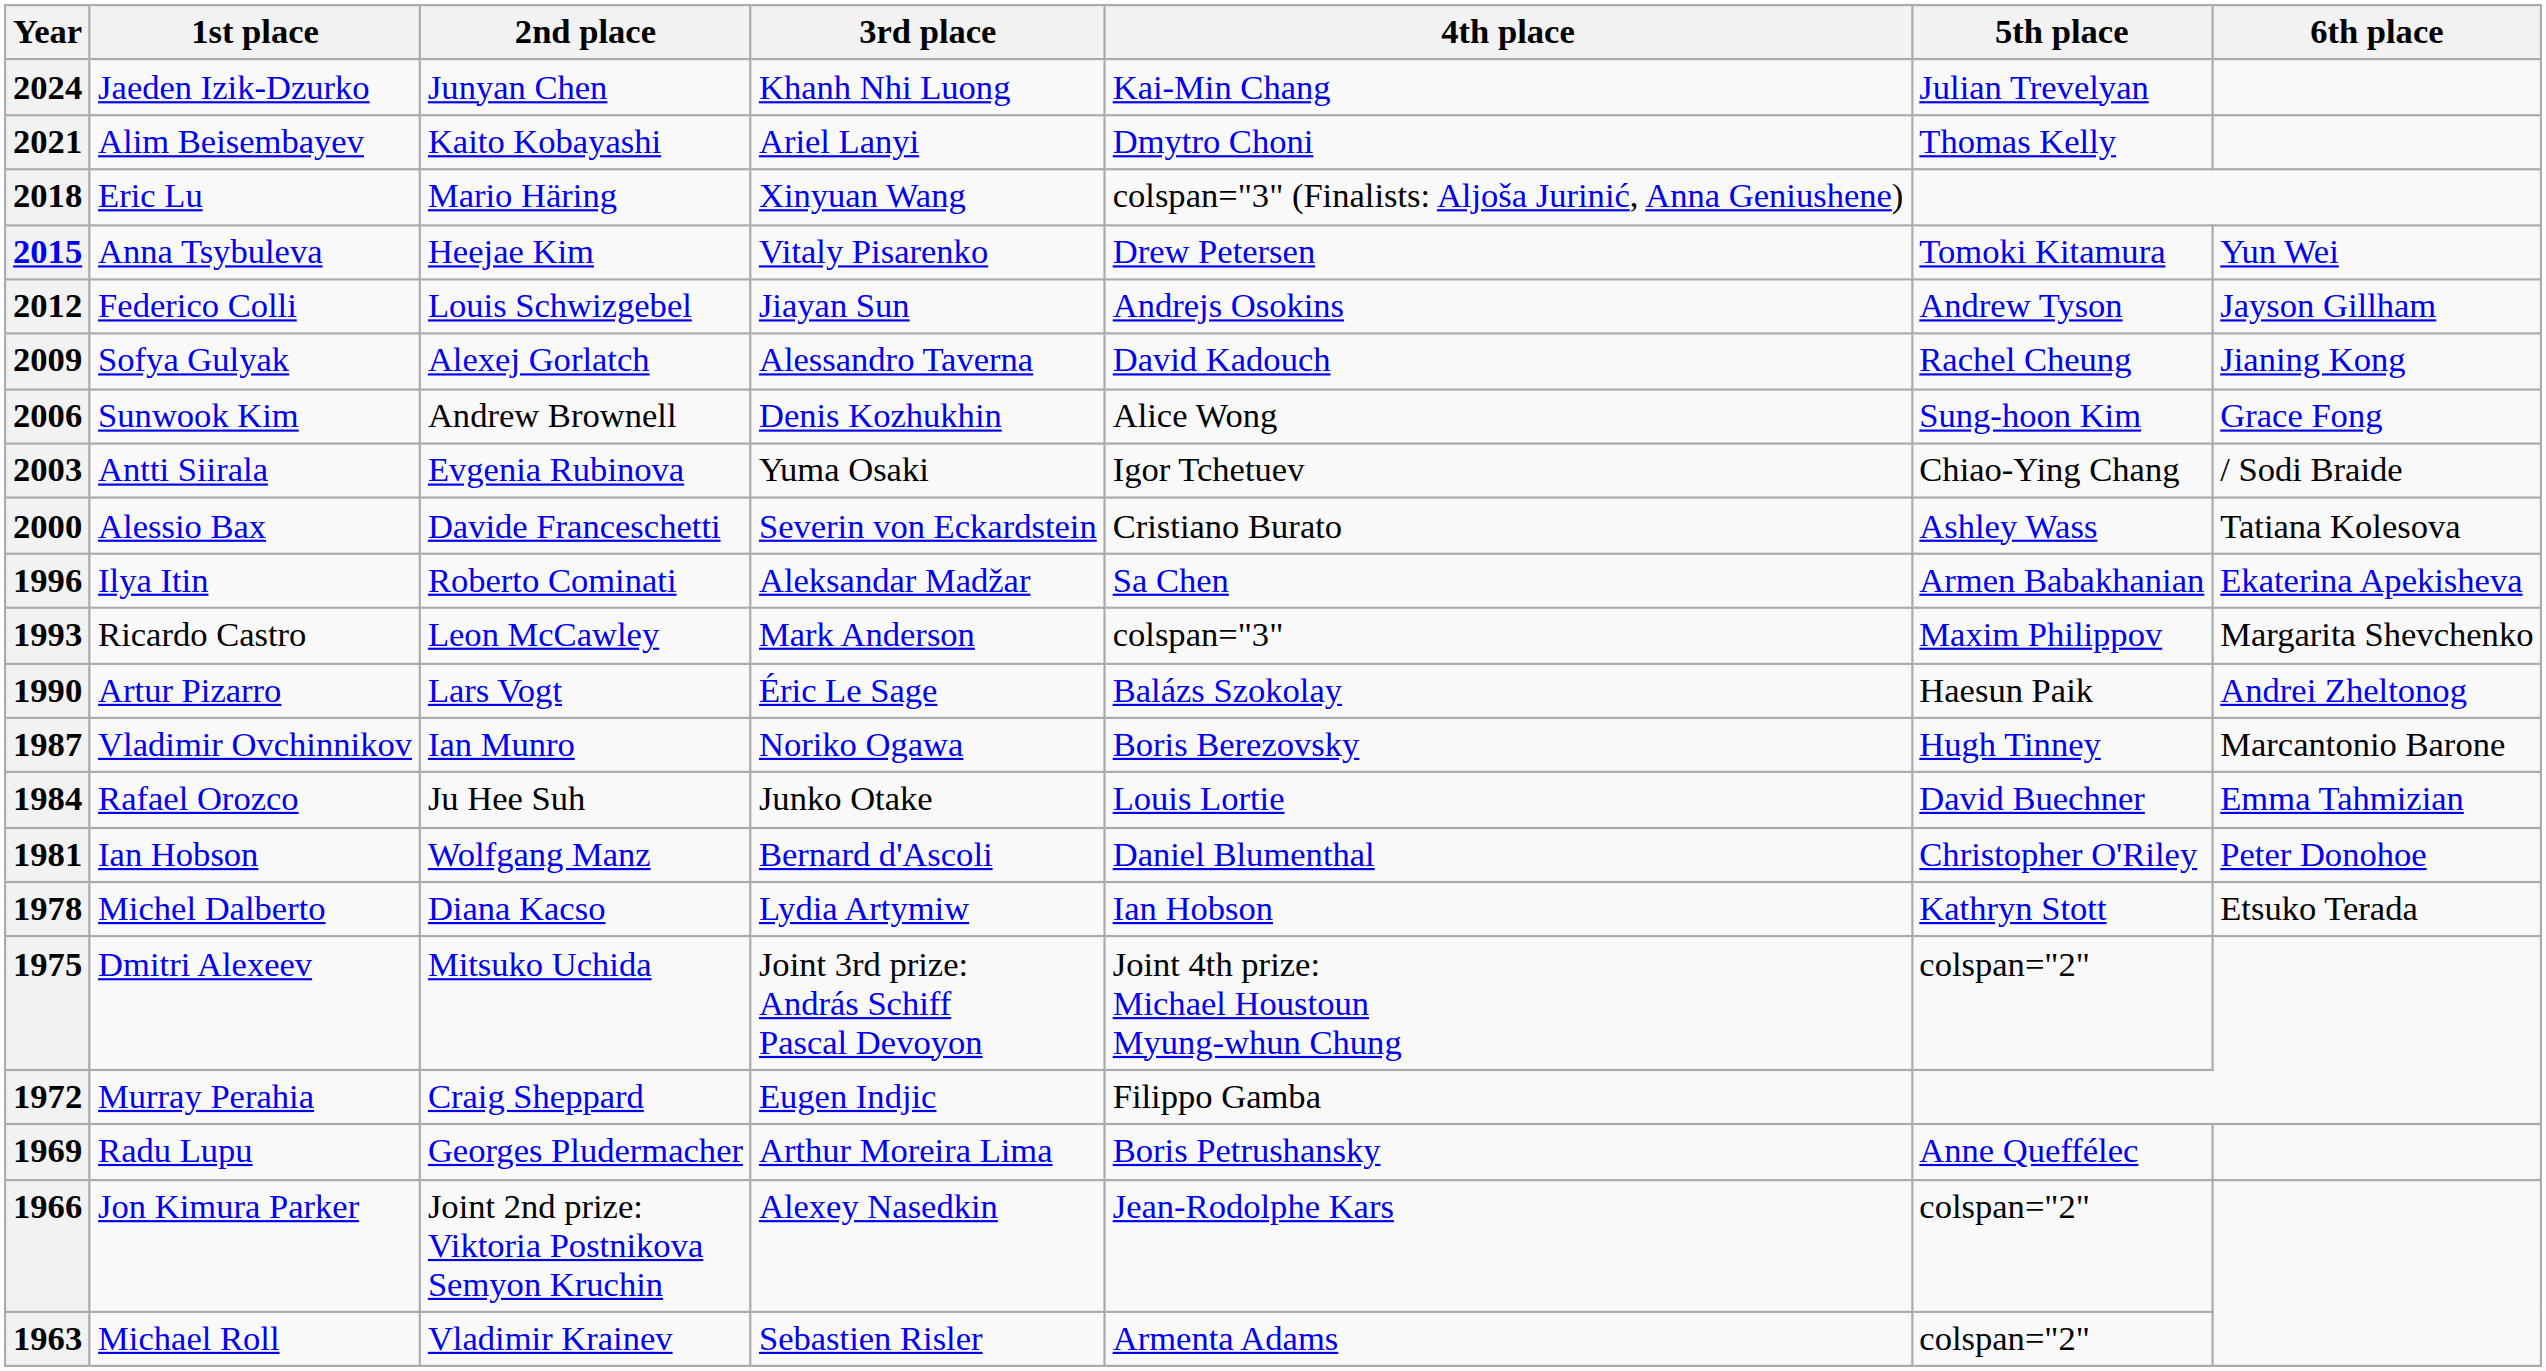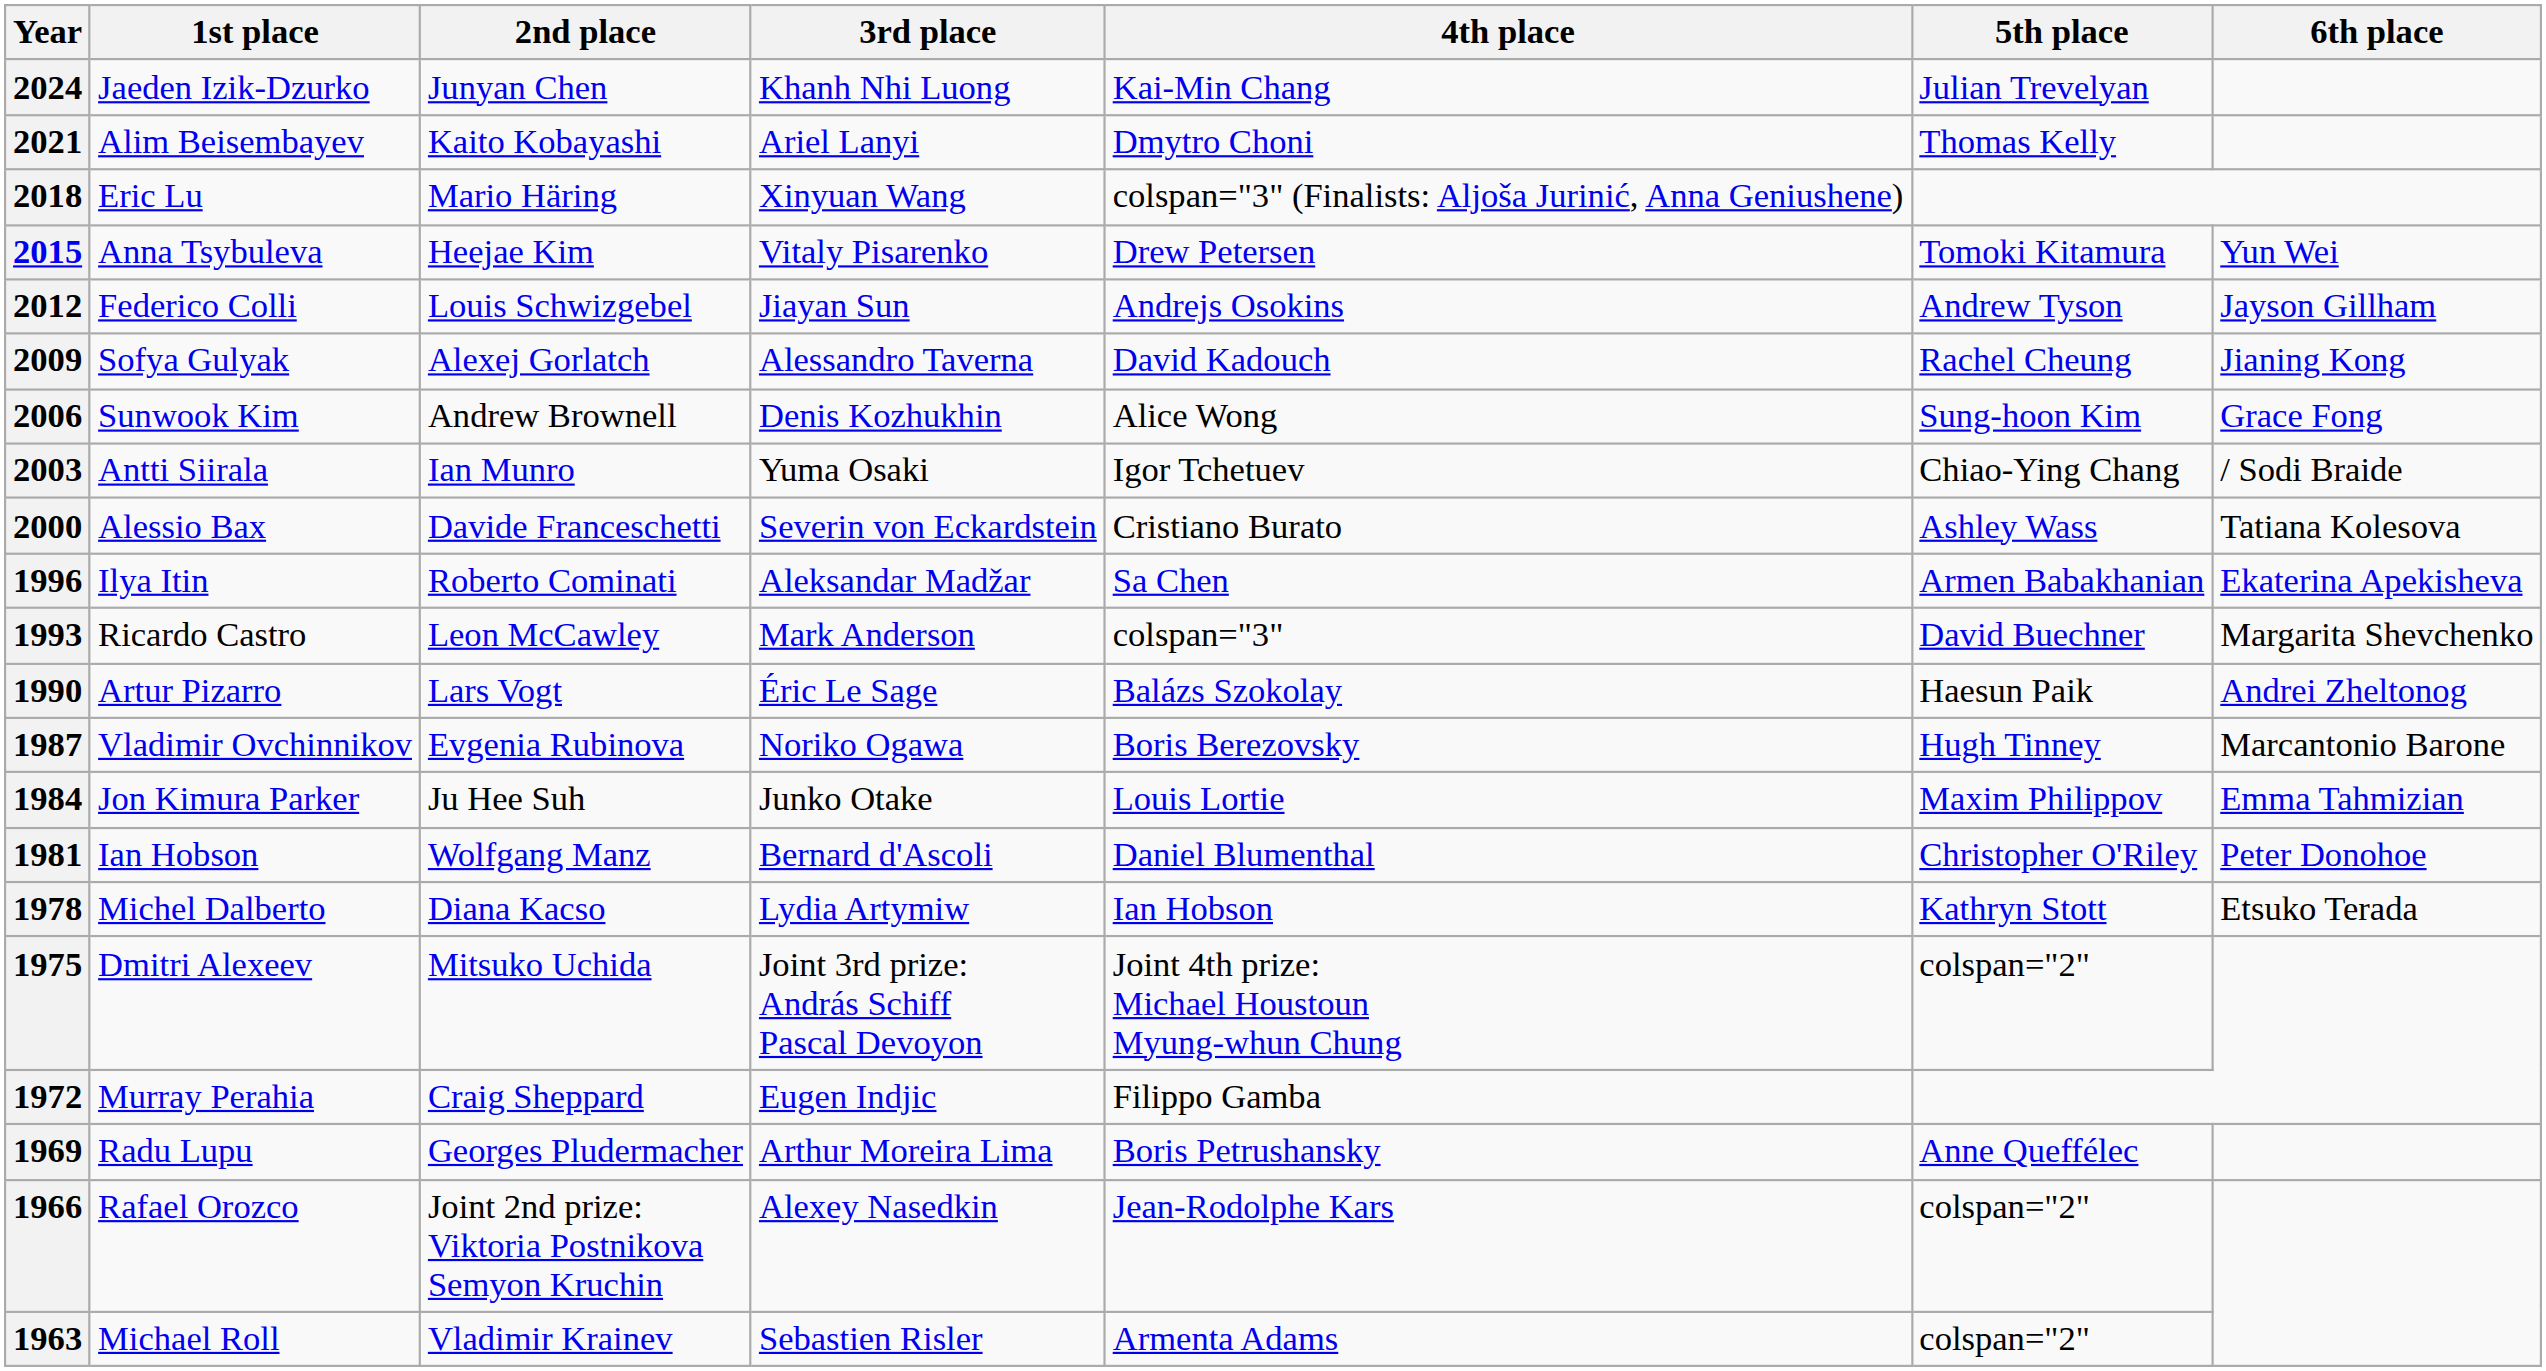(556, 470) Evgenia Rubinova -> (501, 470) Ian Munro
(2041, 634) Maxim Philippov -> (2032, 634) David Buechner
(501, 744) Ian Munro -> (556, 744) Evgenia Rubinova
(198, 799) Rafael Orozco -> (229, 799) Jon Kimura Parker
(2032, 799) David Buechner -> (2041, 799) Maxim Philippov
(229, 1205) Jon Kimura Parker -> (198, 1205) Rafael Orozco
